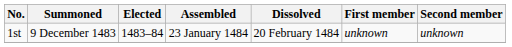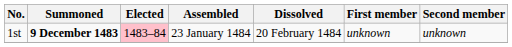(73, 33) normal -> (74, 33) bold
(142, 33) no background -> (145, 33) pink background
